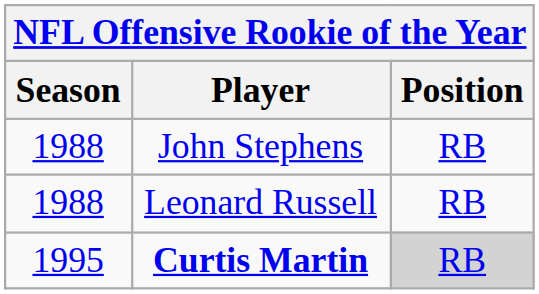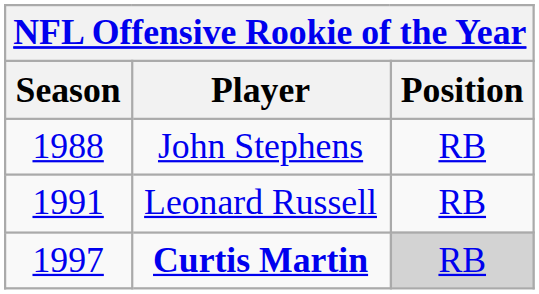(68, 202) 1988 -> (68, 202) 1991
(68, 259) 1995 -> (68, 259) 1997
